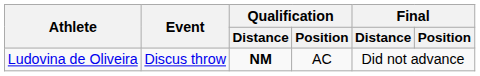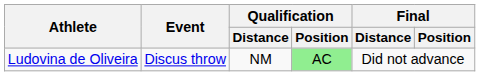(261, 60) bold -> (261, 60) normal
(322, 60) no background -> (322, 60) lightgreen background
